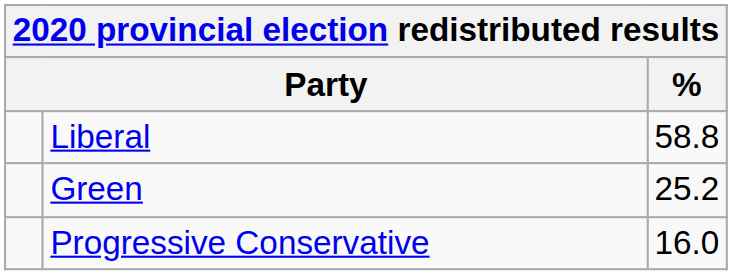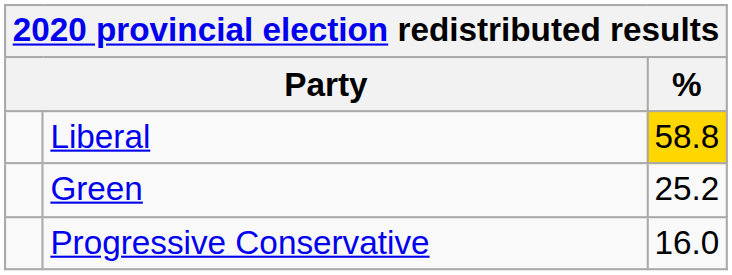(687, 136) no background -> (687, 136) gold background
